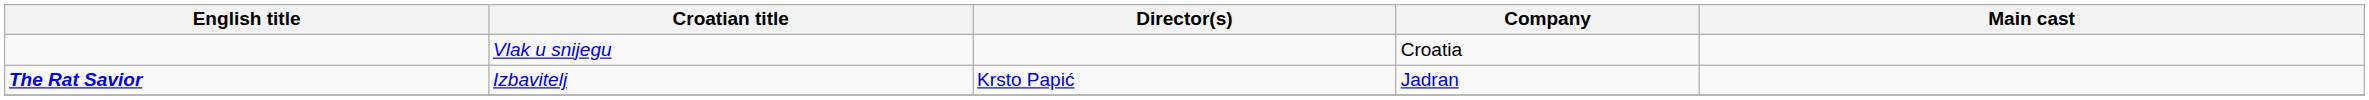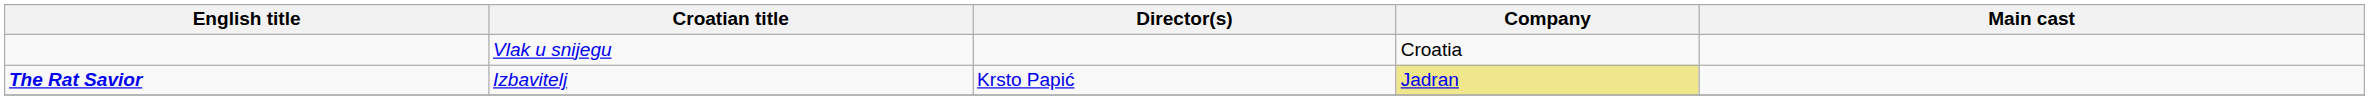(1430, 79) no background -> (1430, 79) khaki background
